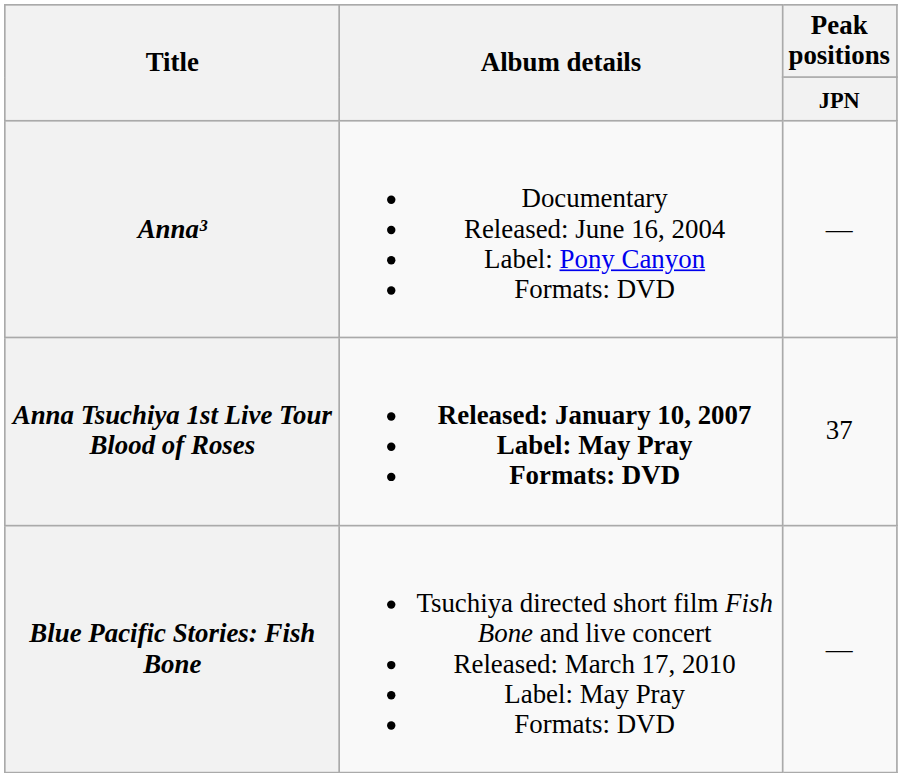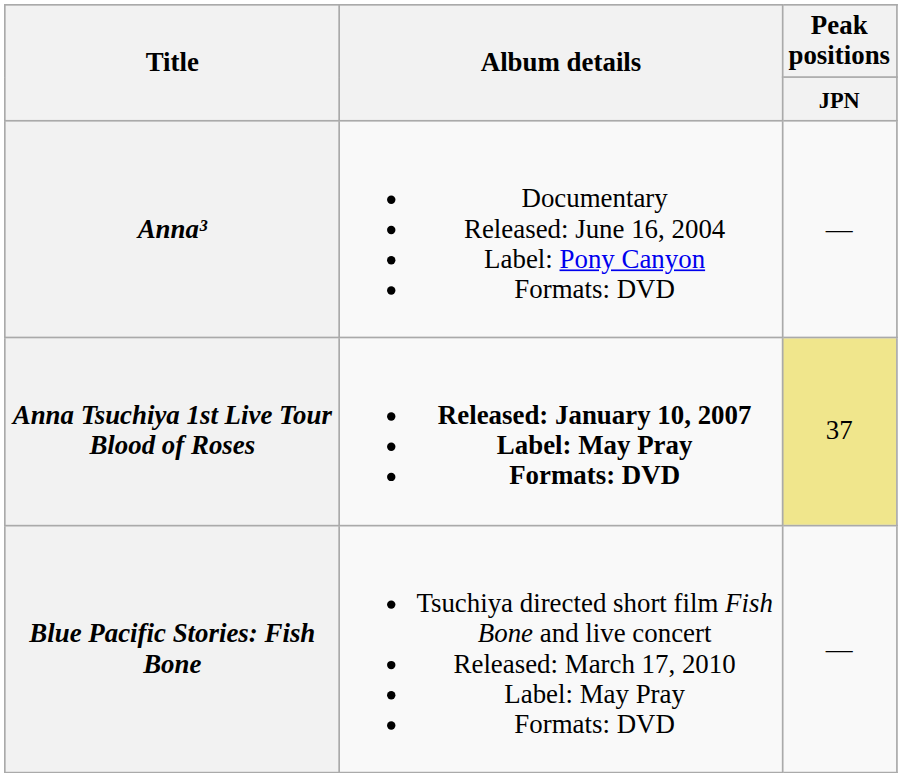(839, 430) no background -> (839, 430) khaki background
